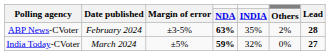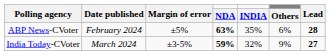(179, 30) ±3-5% -> (179, 30) ±5%
(285, 30) 2% -> (285, 30) 6%
(179, 44) ±5% -> (179, 44) ±3-5%
(285, 44) 0% -> (285, 44) 9%
